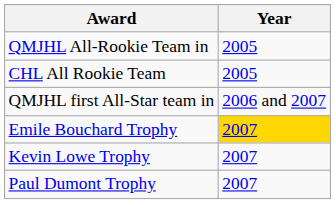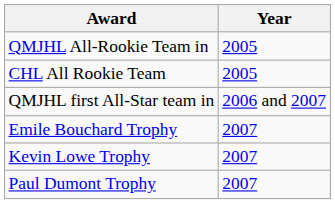(240, 128) gold background -> (240, 128) no background
